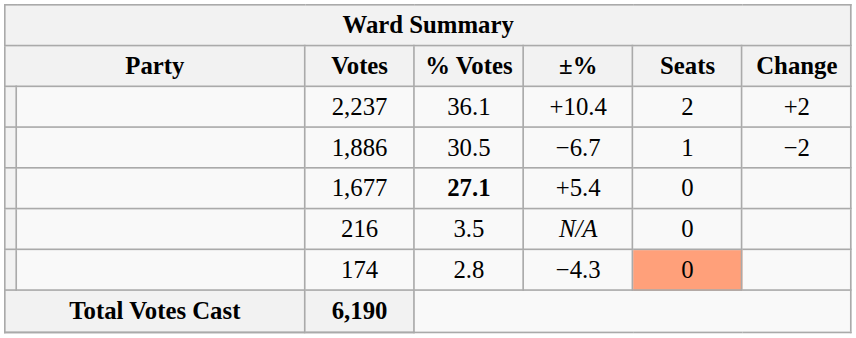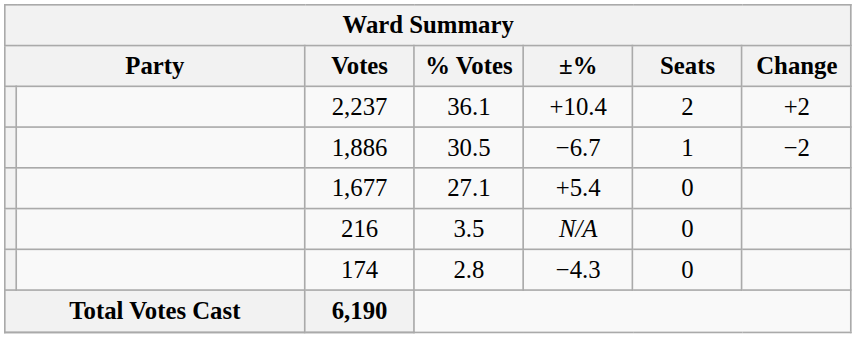(469, 188) bold -> (469, 188) normal
(688, 270) lightsalmon background -> (688, 270) no background
